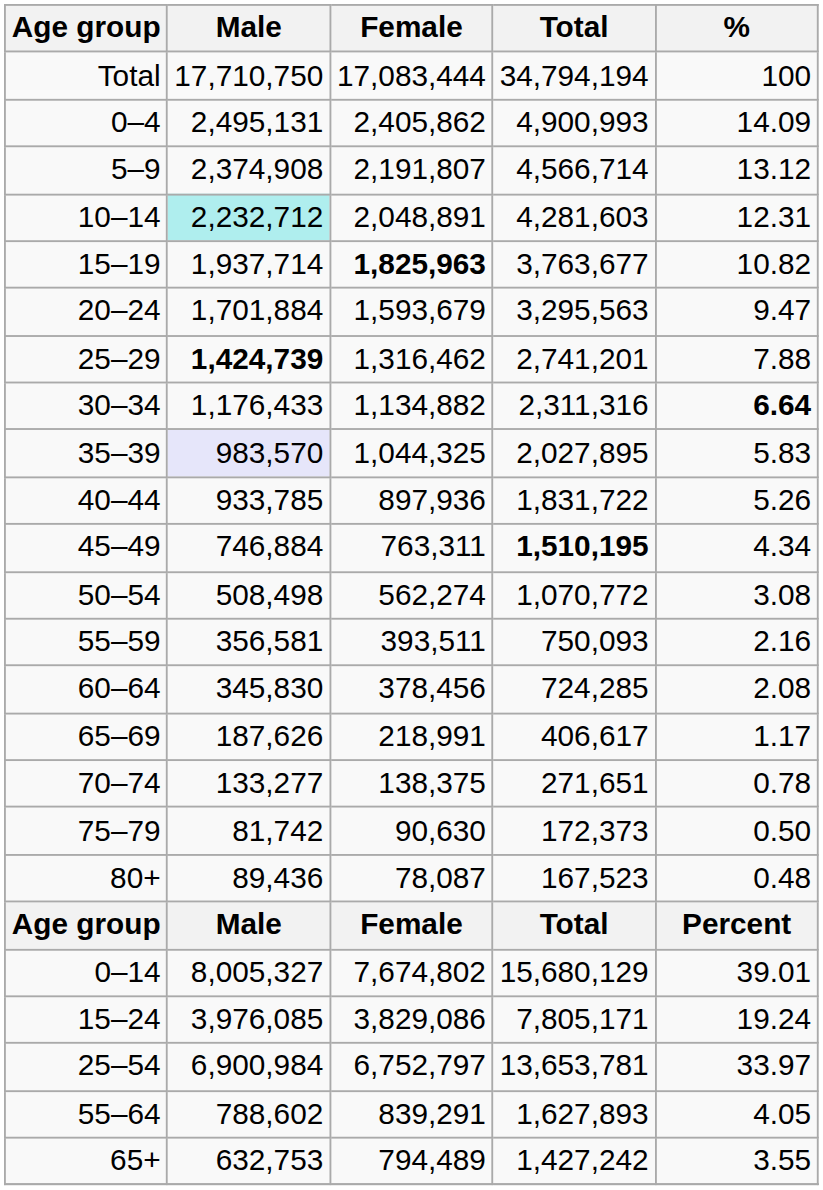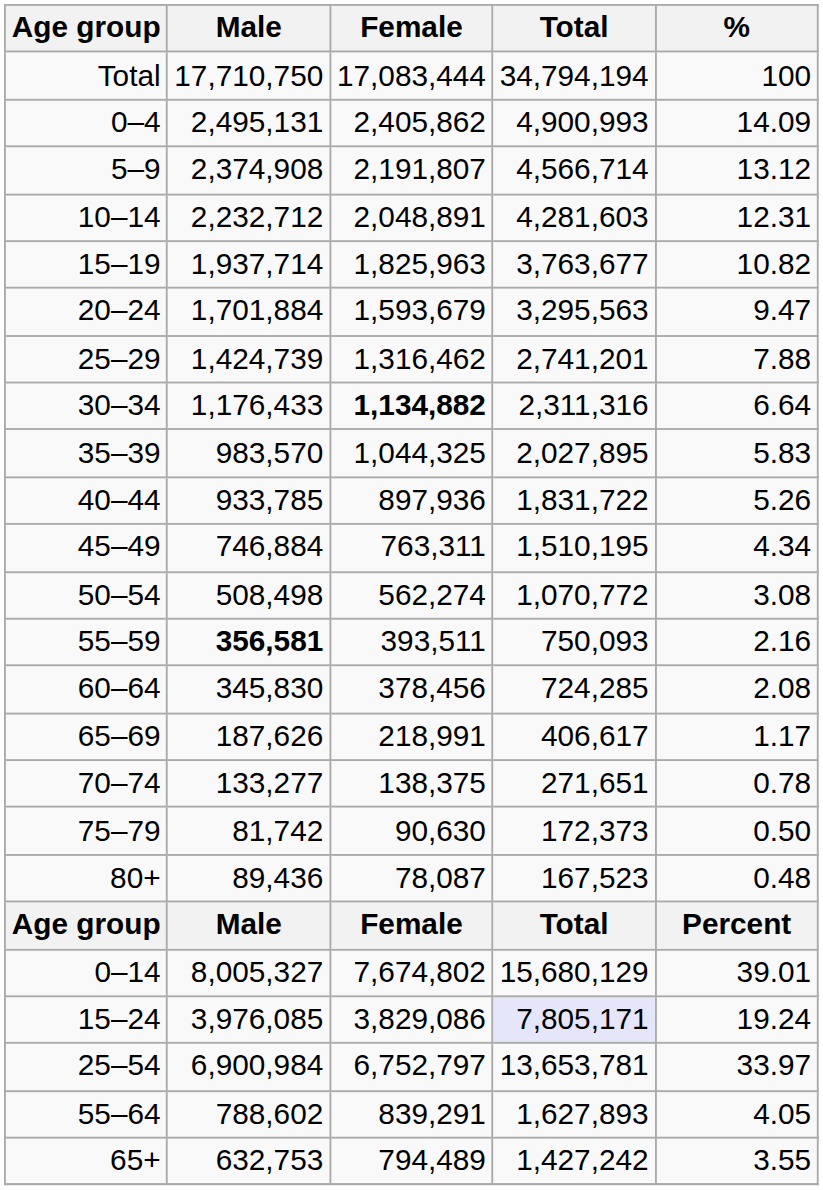(257, 216) paleturquoise background -> (257, 216) no background
(420, 264) bold -> (420, 264) normal
(257, 358) bold -> (257, 358) normal
(420, 405) normal -> (420, 405) bold
(782, 405) bold -> (782, 405) normal
(269, 452) lavender background -> (269, 452) no background
(582, 547) bold -> (582, 547) normal
(269, 641) normal -> (269, 641) bold
(582, 1019) no background -> (582, 1019) lavender background
